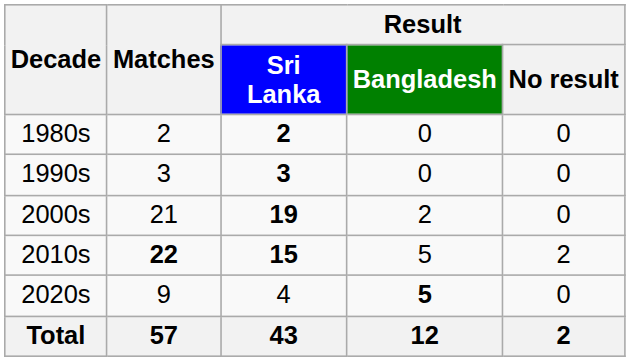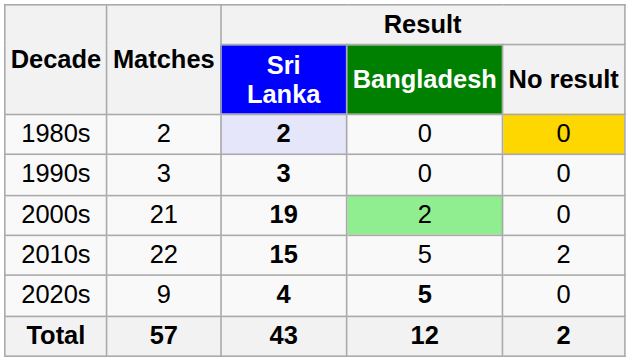(284, 133) no background -> (284, 133) lavender background
(564, 133) no background -> (564, 133) gold background
(425, 214) no background -> (425, 214) lightgreen background
(164, 255) bold -> (164, 255) normal
(284, 295) normal -> (284, 295) bold
